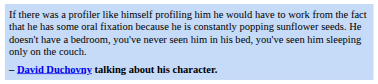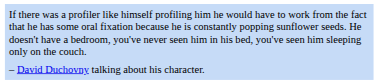(113, 69) bold -> (107, 69) normal
